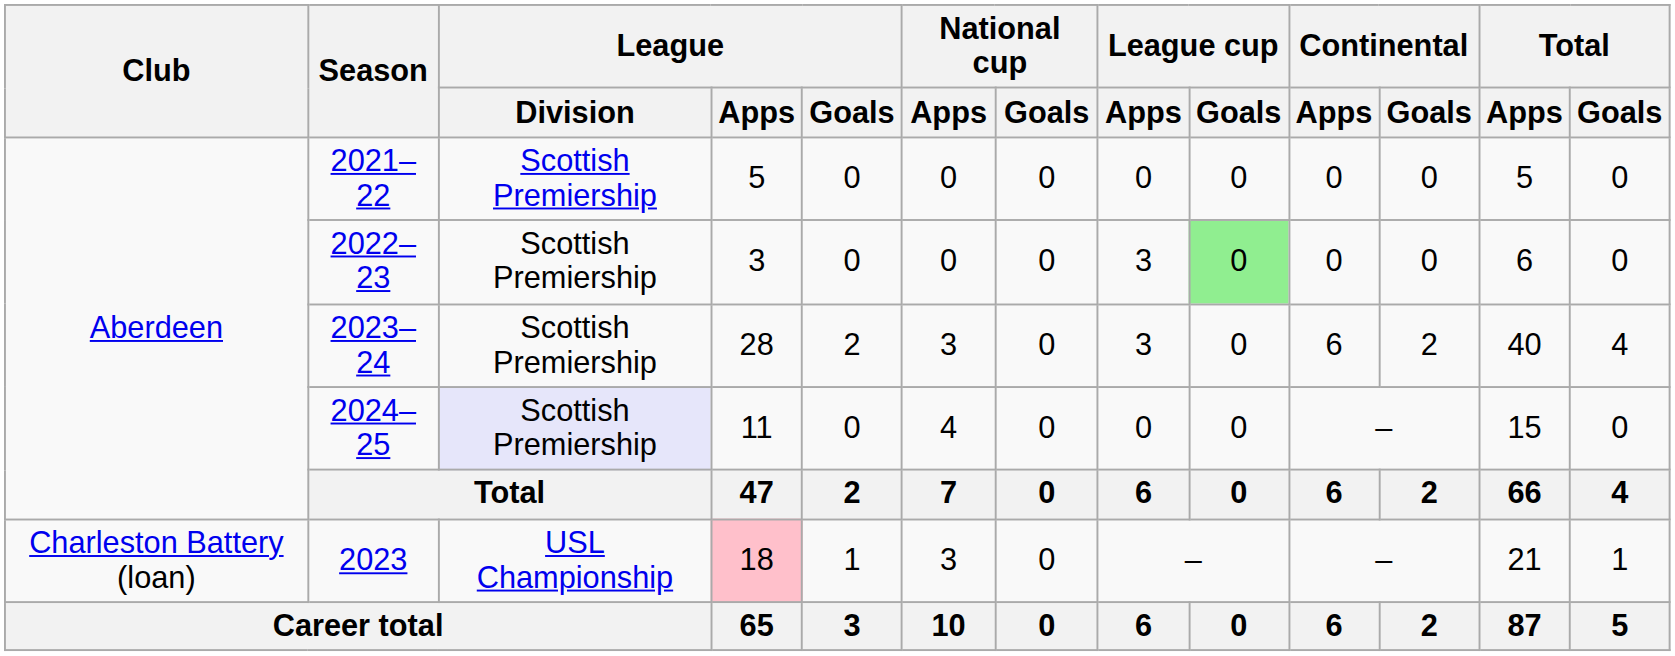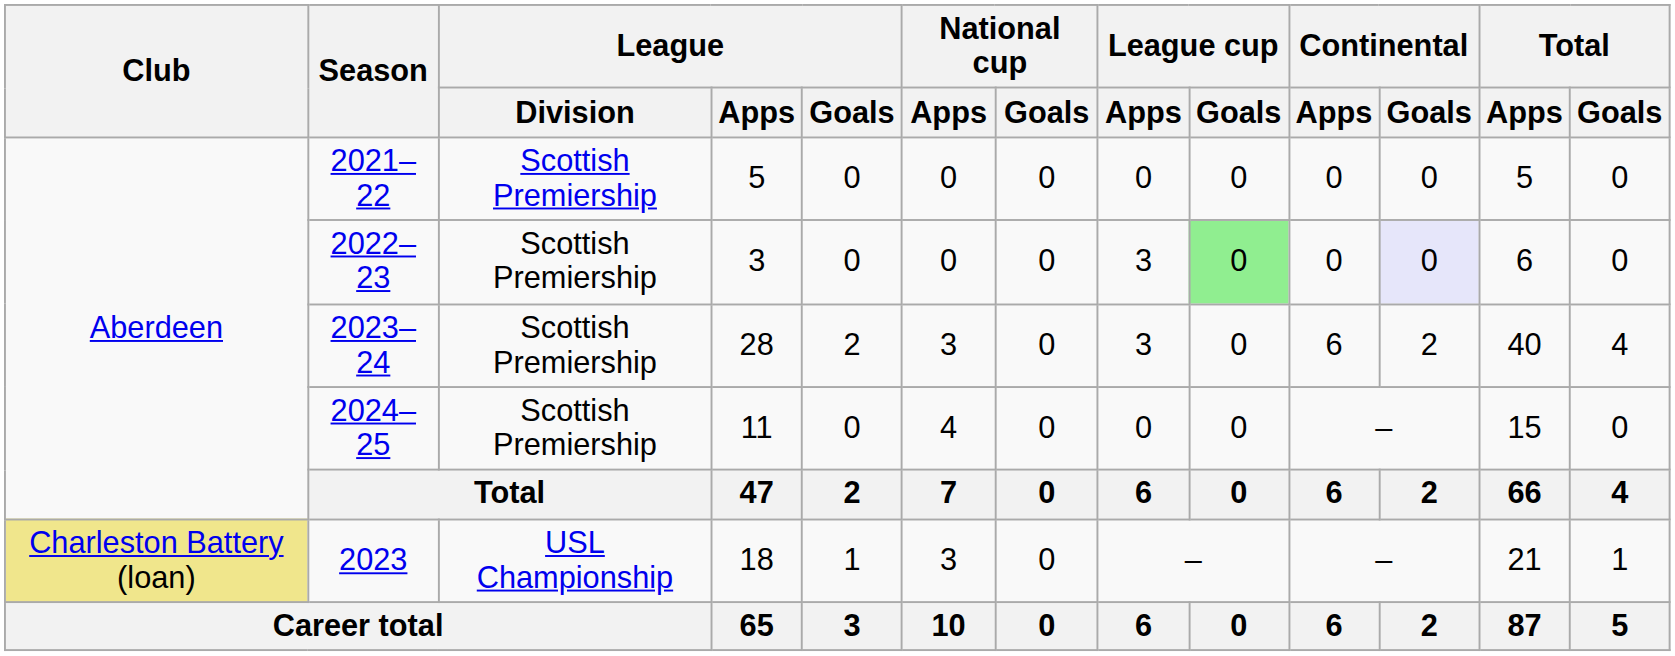(1429, 261) no background -> (1429, 261) lavender background
(575, 427) lavender background -> (575, 427) no background
(156, 559) no background -> (156, 559) khaki background
(757, 559) pink background -> (757, 559) no background
